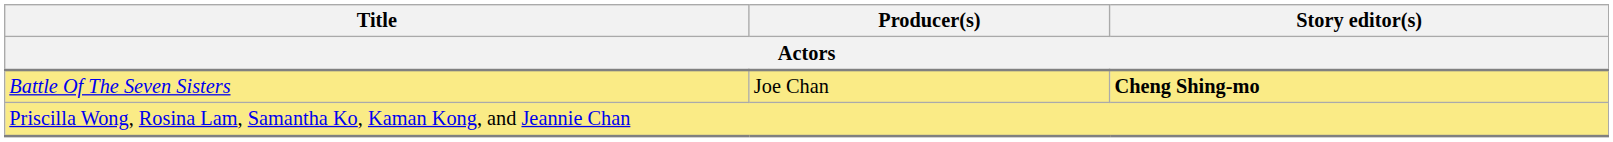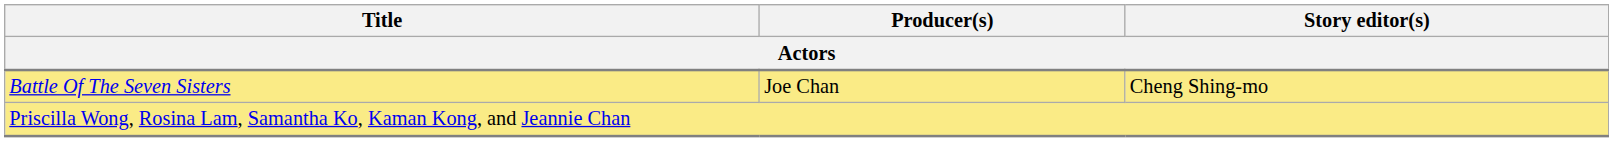(1187, 86) bold -> (1199, 86) normal
